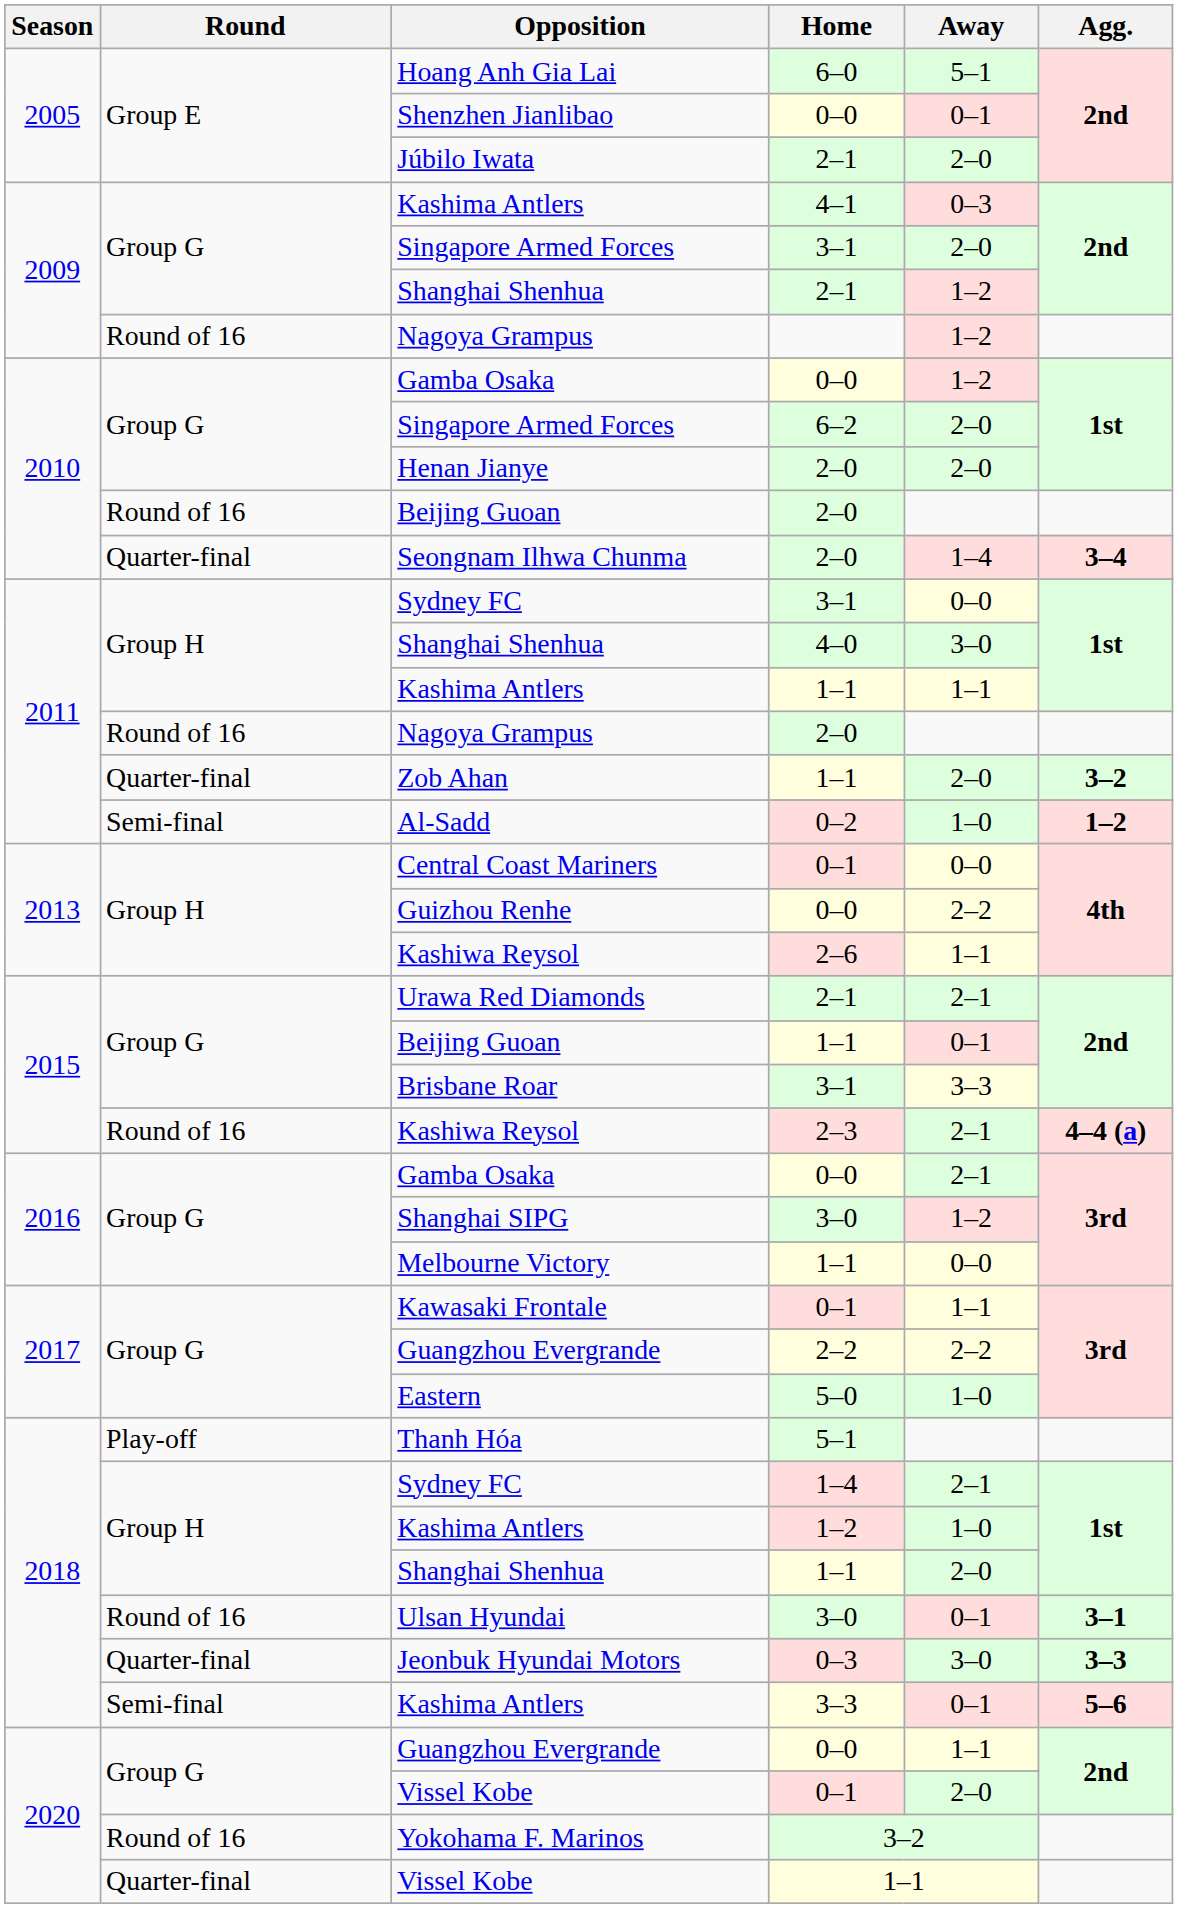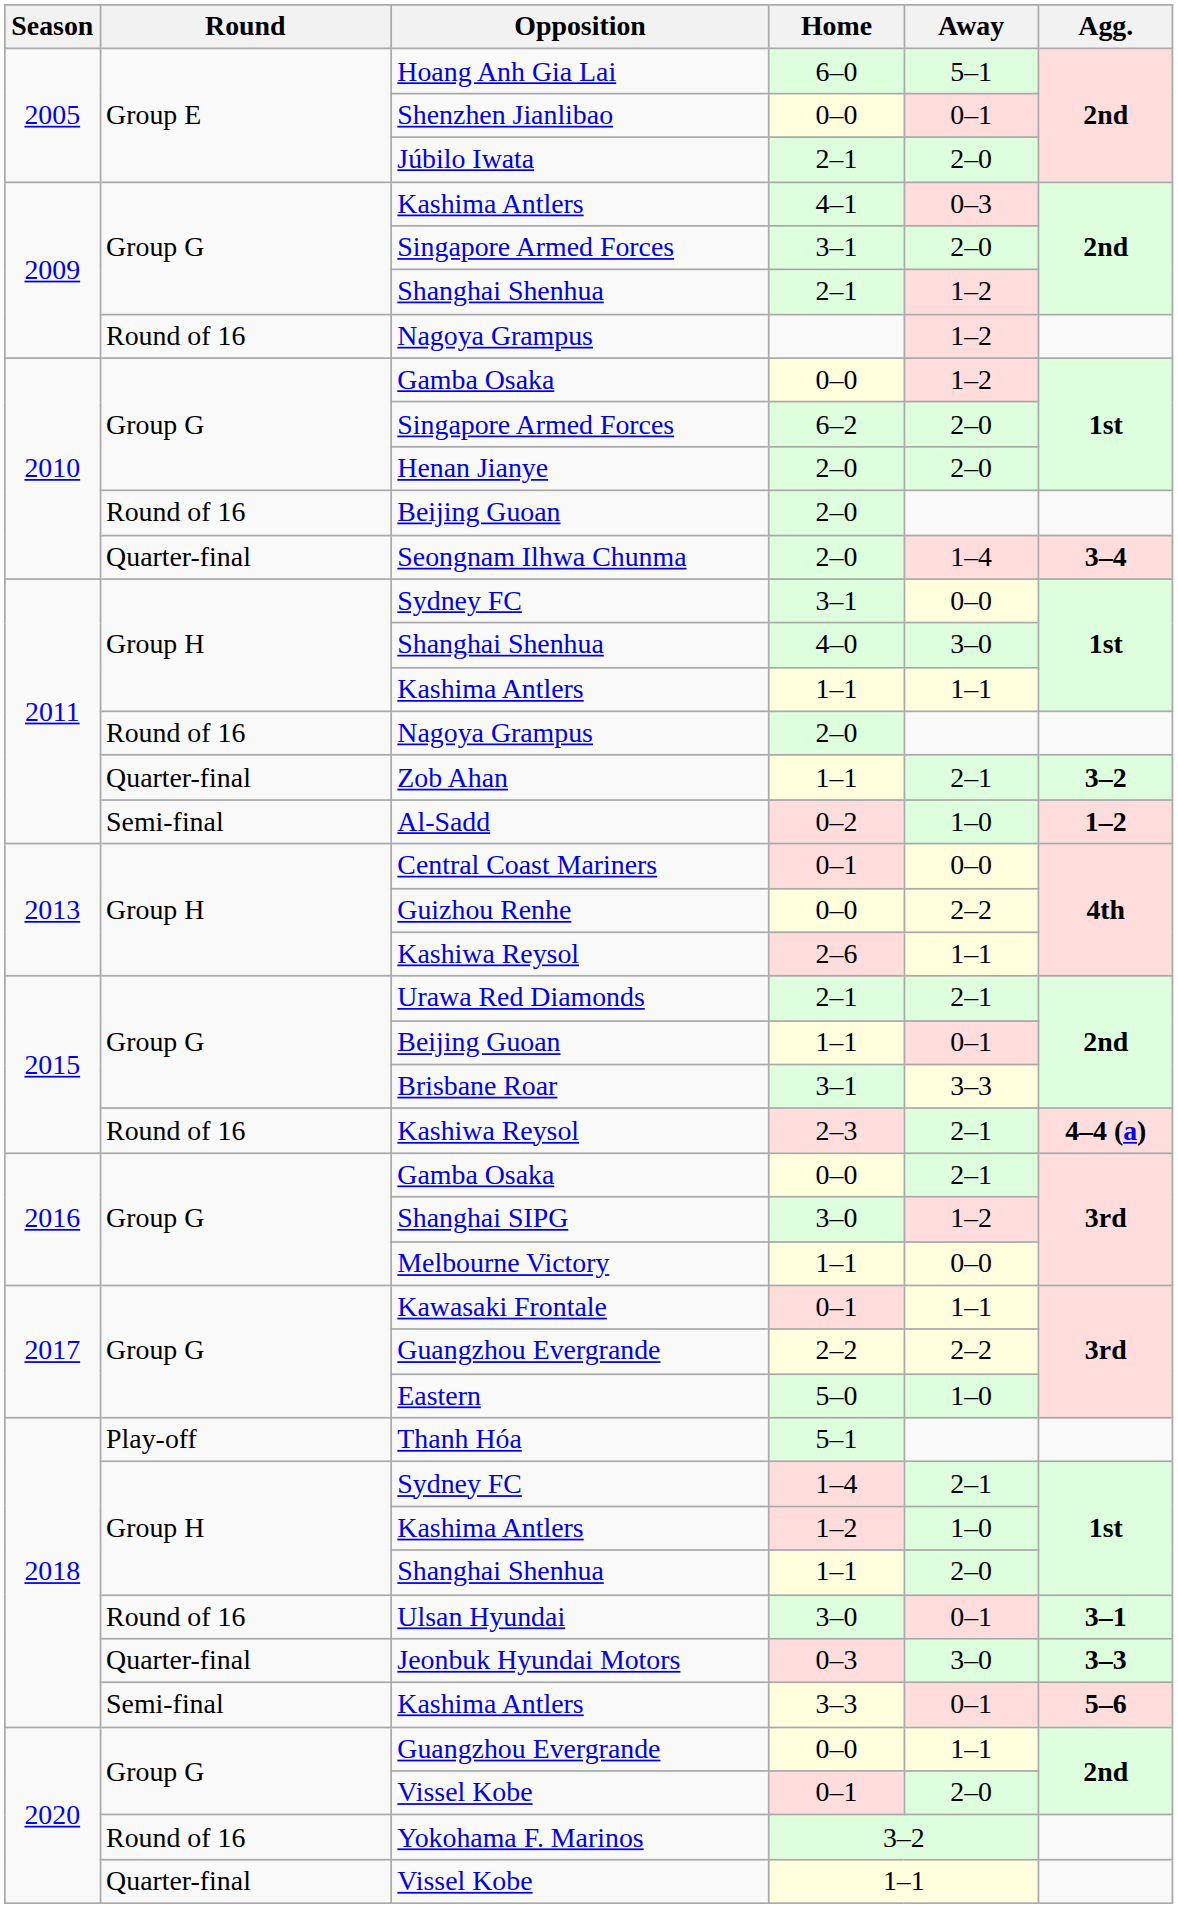(971, 777) 2–0 -> (971, 777) 2–1
